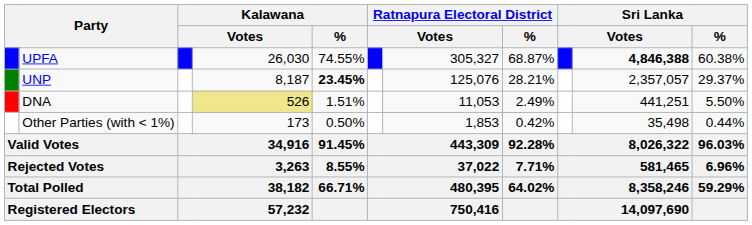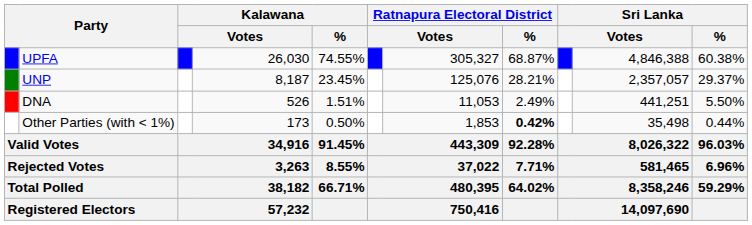(659, 58) bold -> (659, 58) normal
(341, 79) bold -> (341, 79) normal
(298, 101) khaki background -> (298, 101) no background
(535, 123) normal -> (535, 123) bold
